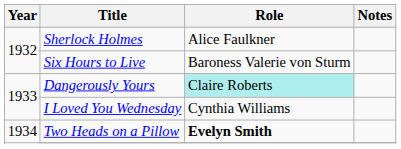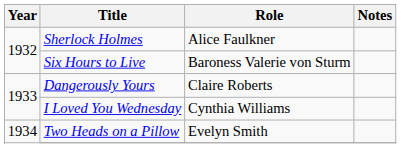(230, 85) paleturquoise background -> (230, 85) no background
(230, 131) bold -> (228, 131) normal
